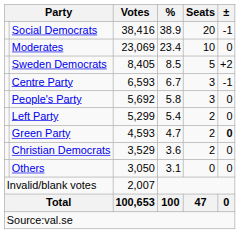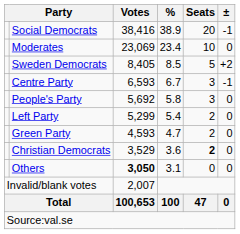(229, 133) bold -> (229, 133) normal
(212, 151) normal -> (212, 151) bold
(141, 168) normal -> (141, 168) bold
